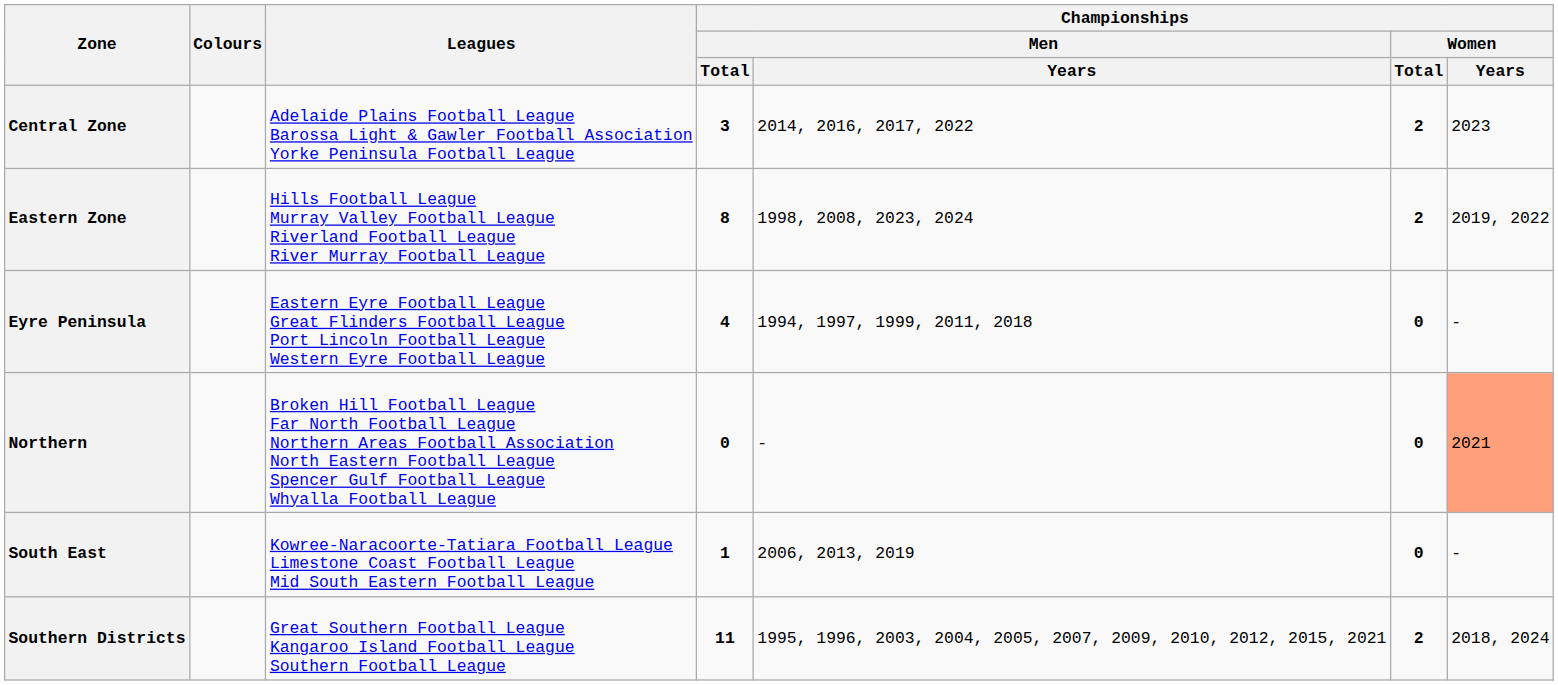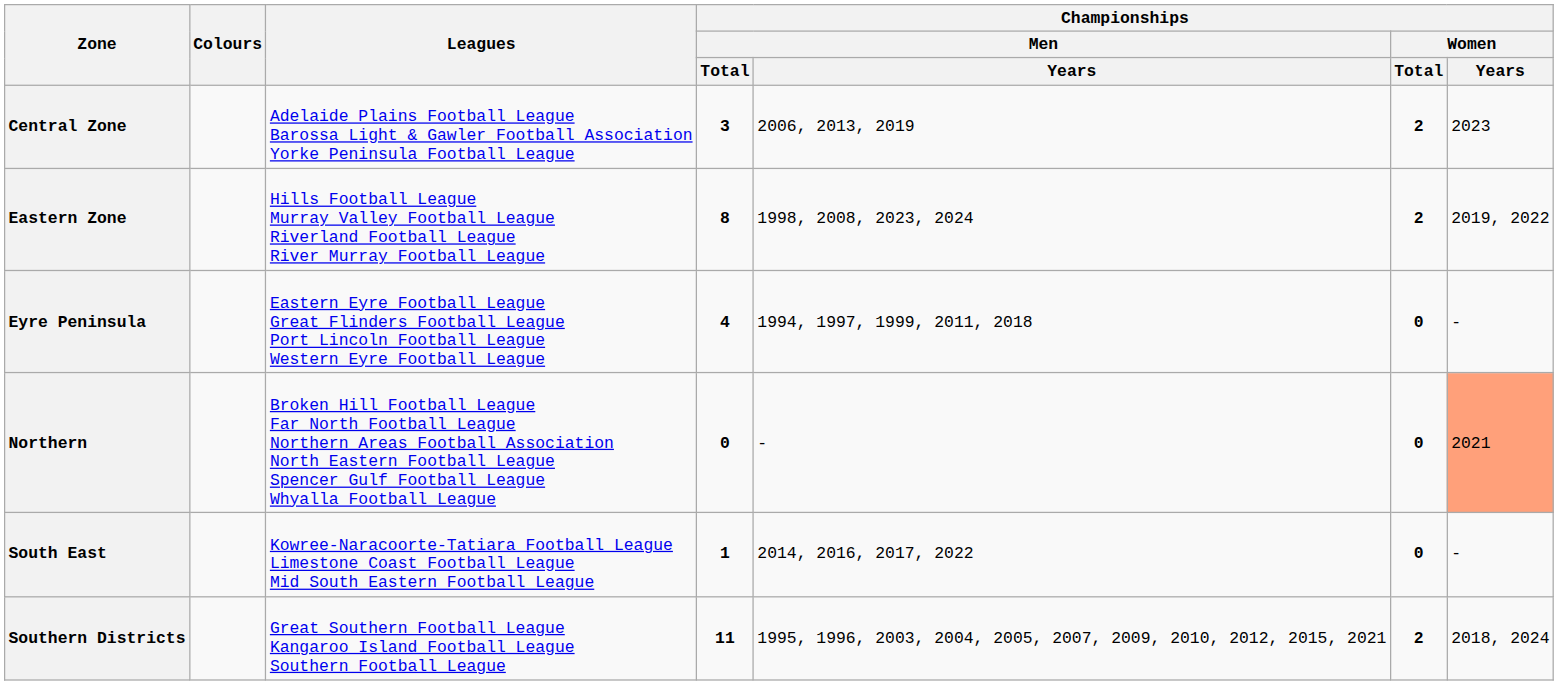(865, 126) 2014, 2016, 2017, 2022 -> (836, 126) 2006, 2013, 2019
(836, 555) 2006, 2013, 2019 -> (865, 555) 2014, 2016, 2017, 2022
